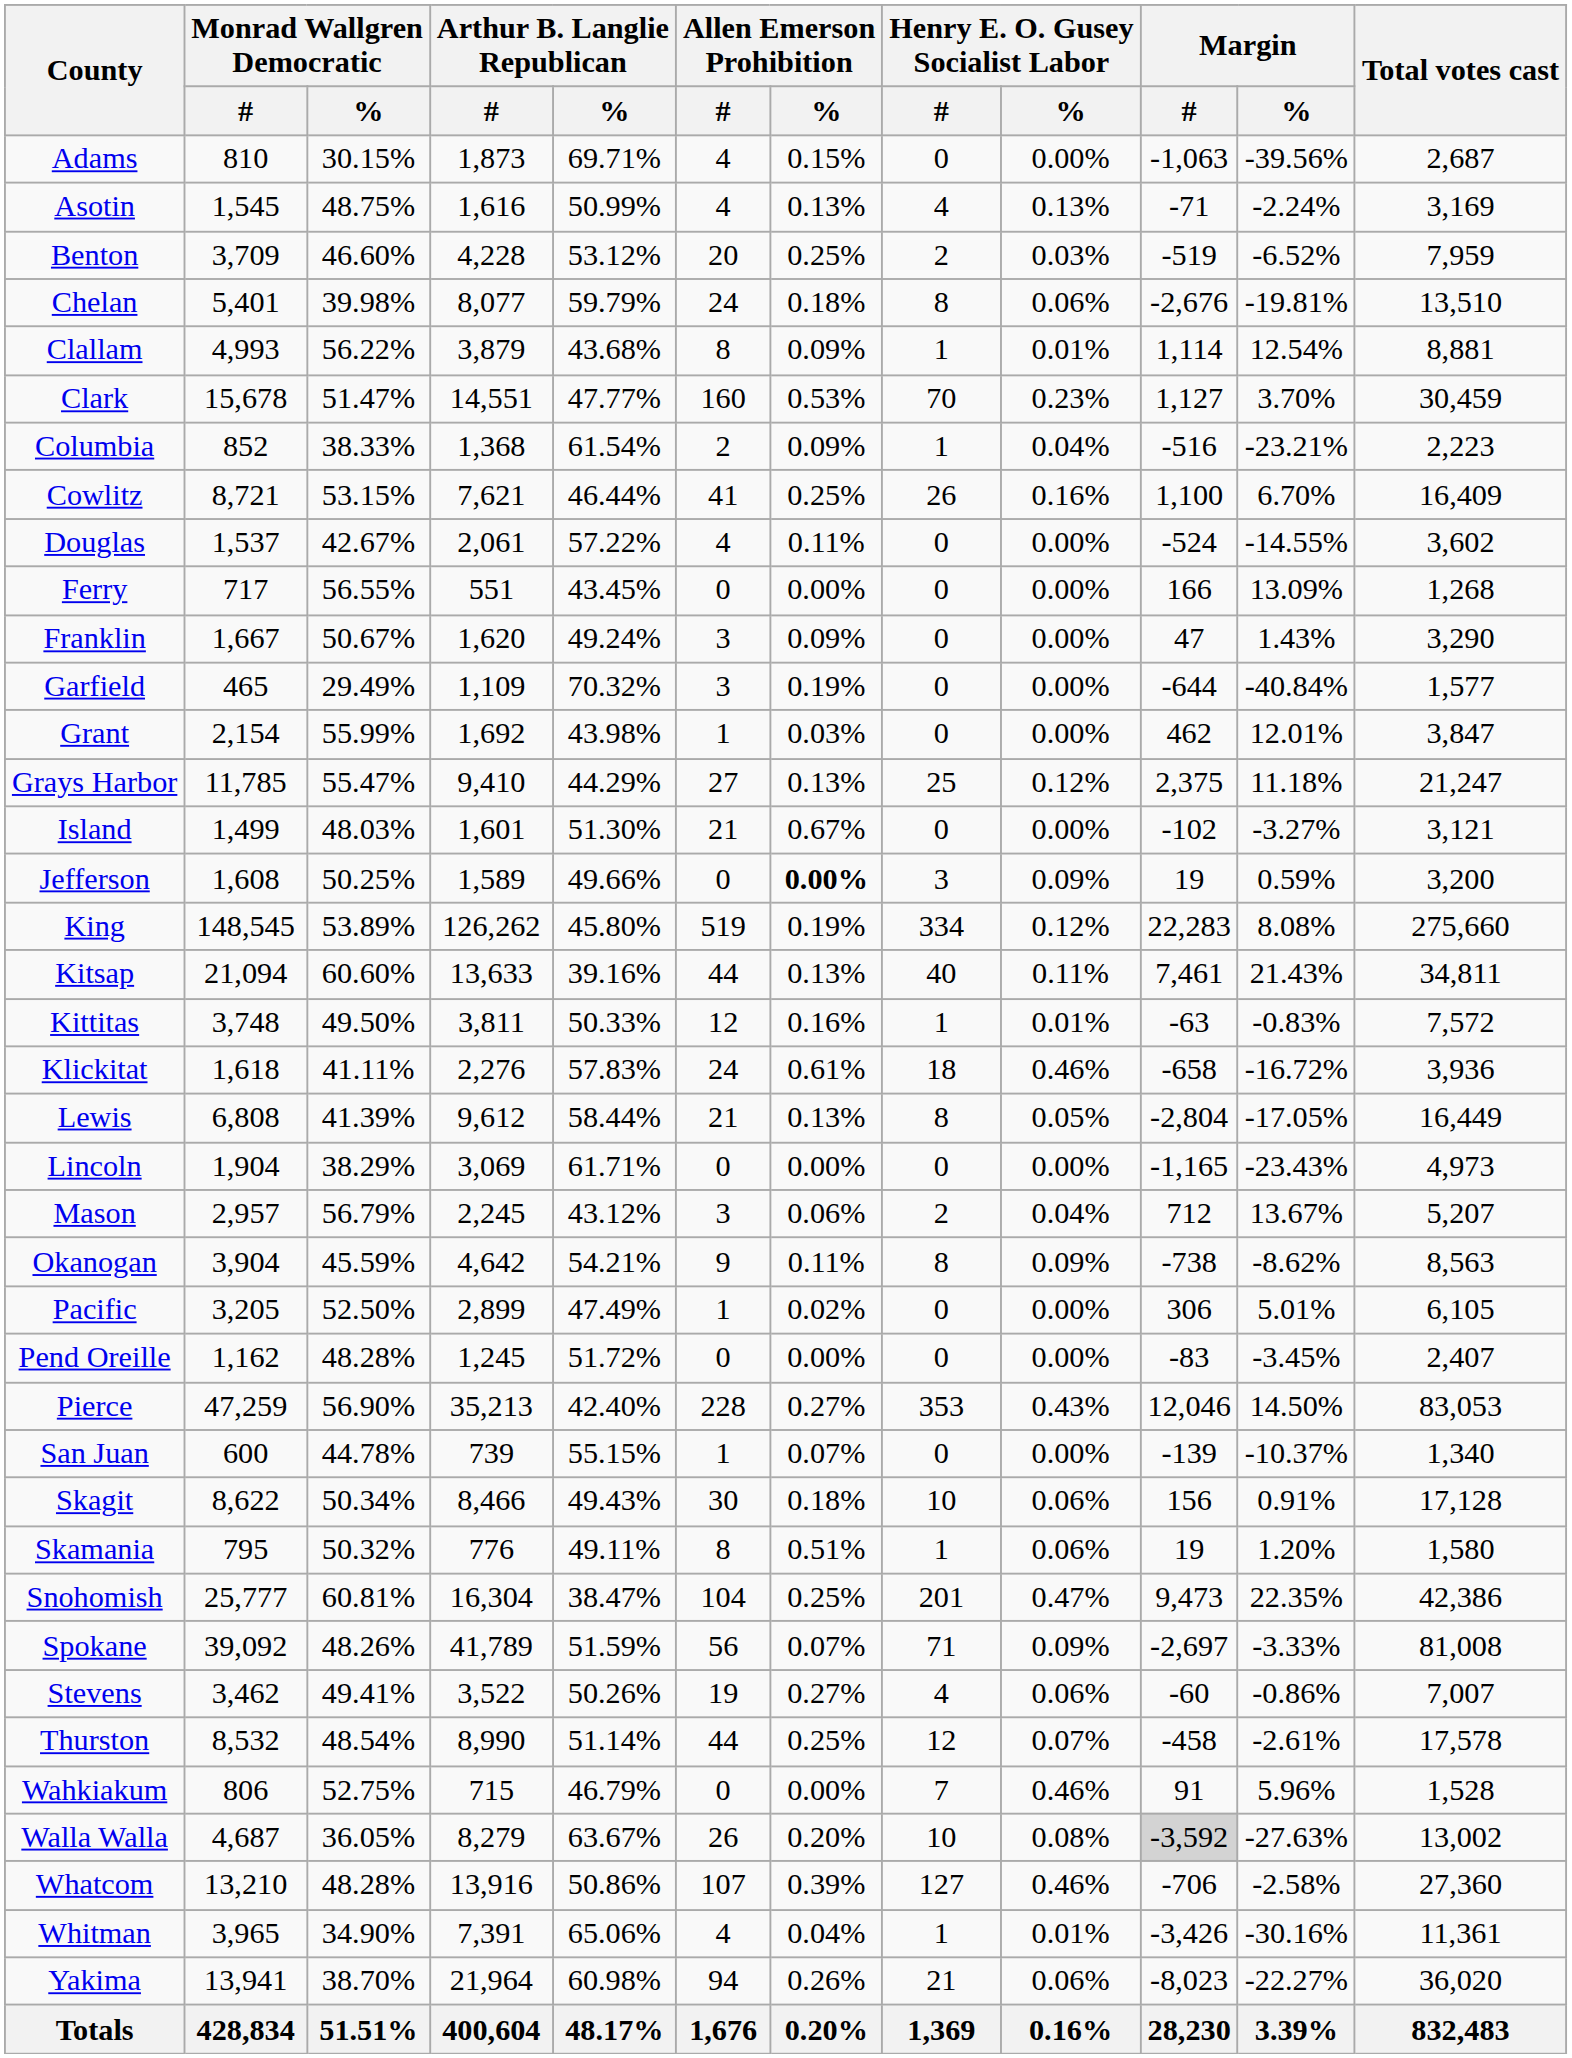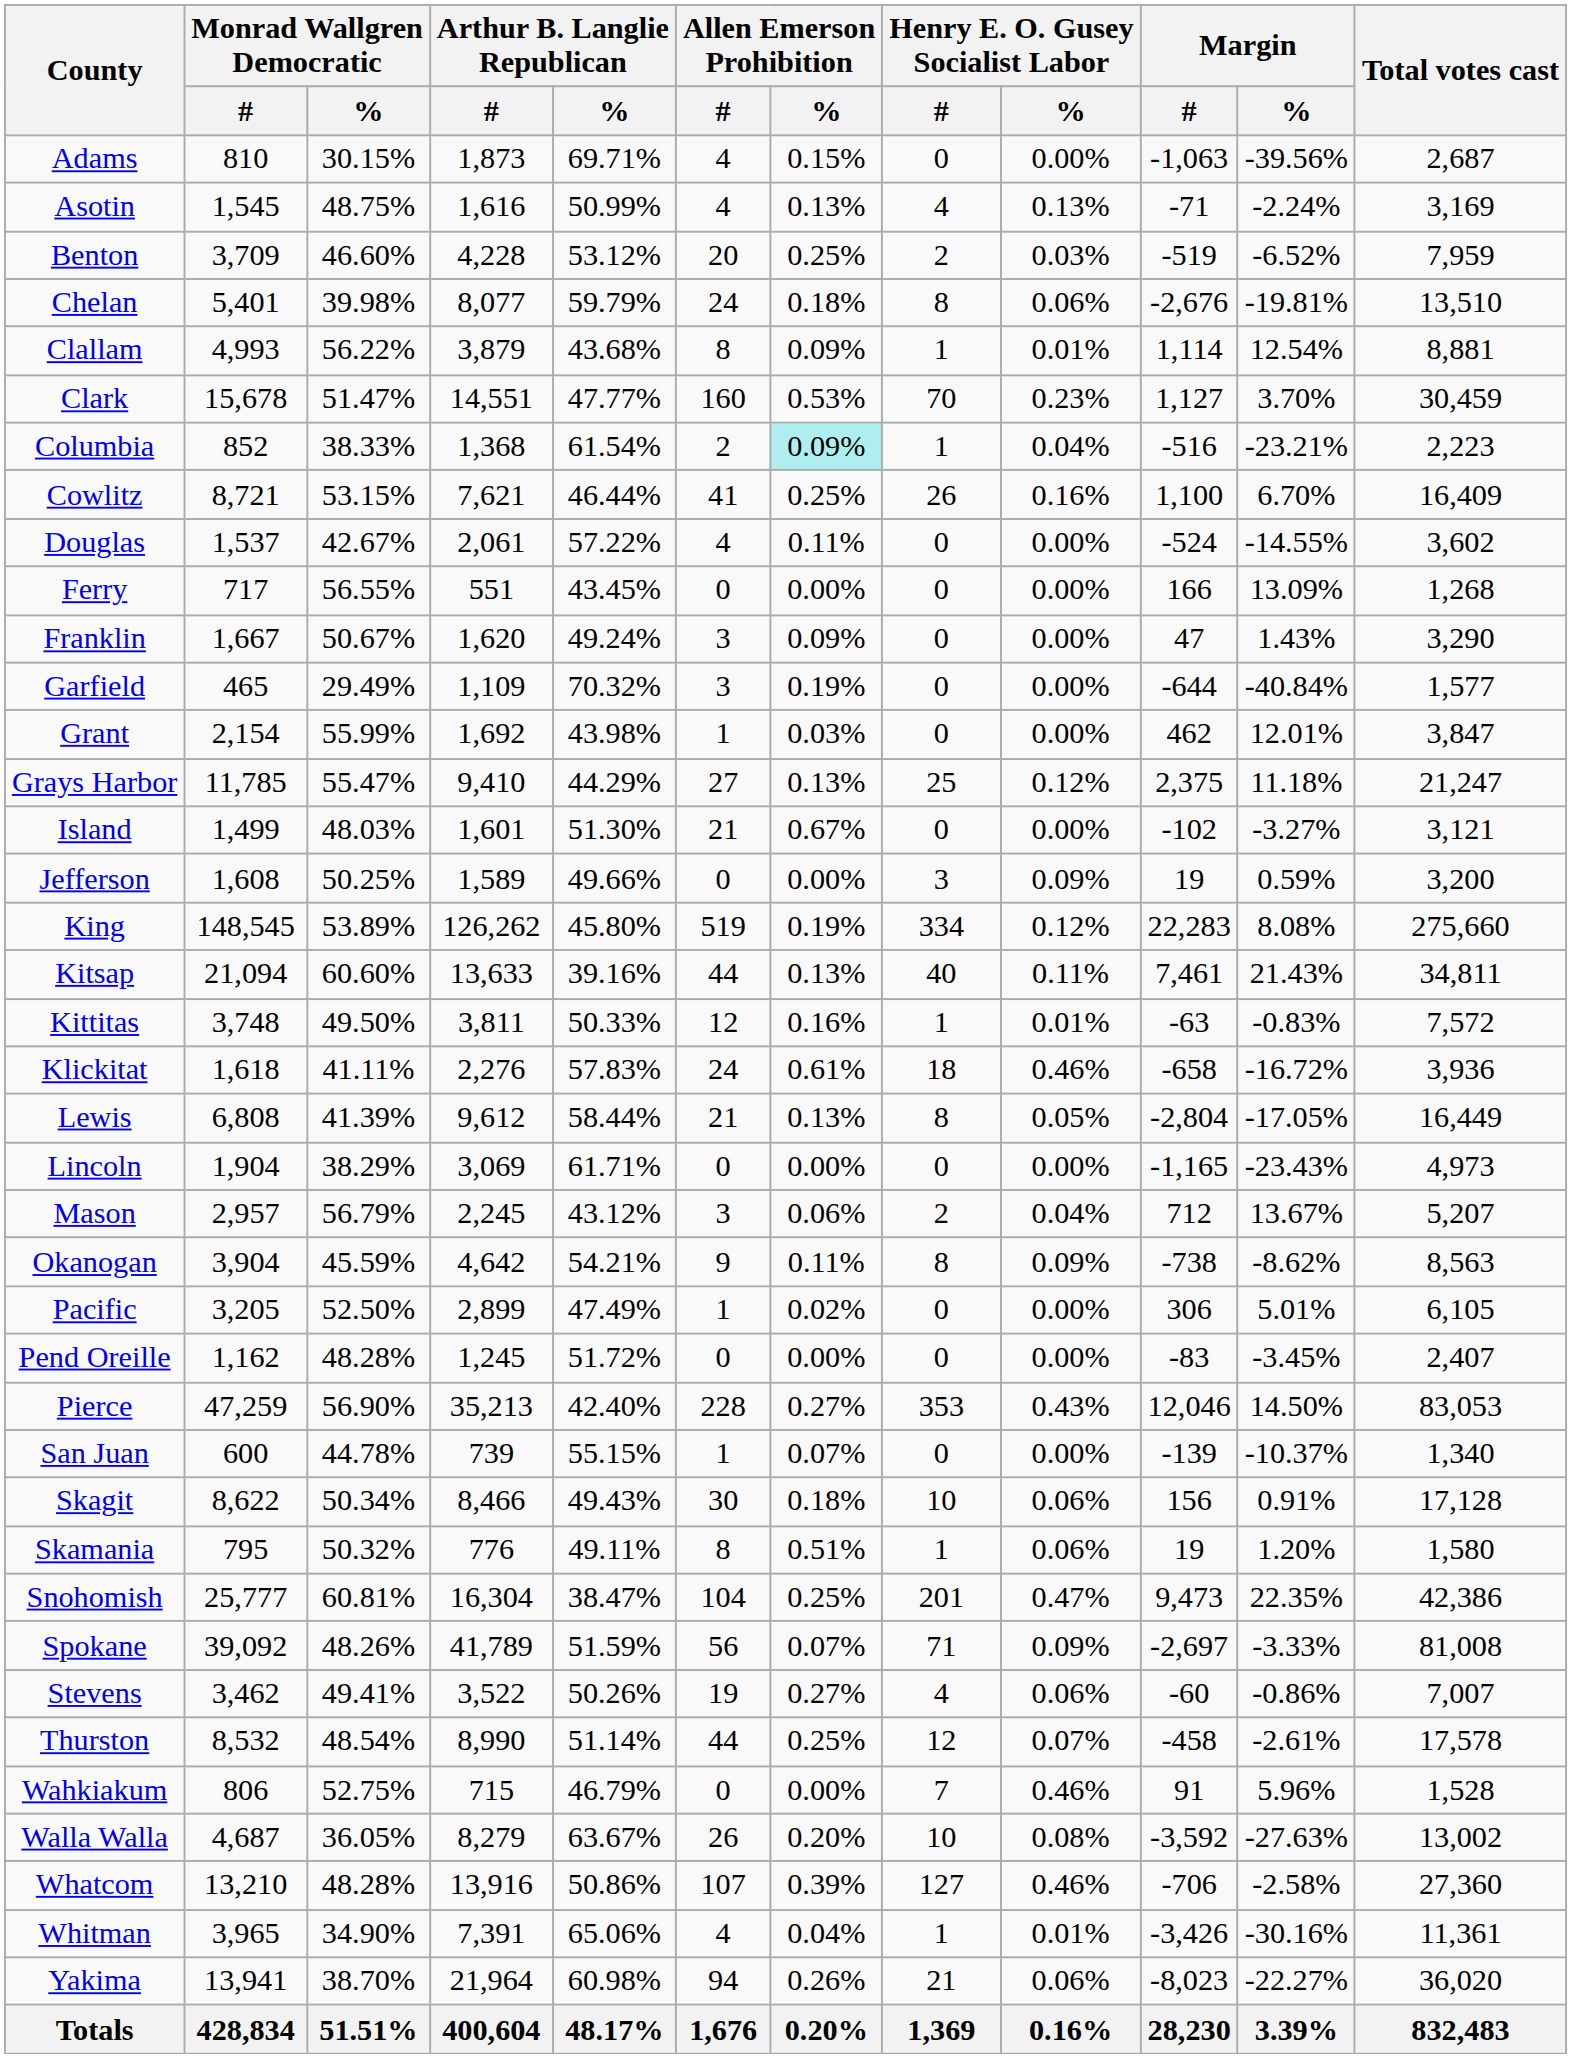(826, 446) no background -> (826, 446) paleturquoise background
(826, 877) bold -> (826, 877) normal
(1189, 1836) lightgrey background -> (1189, 1836) no background
